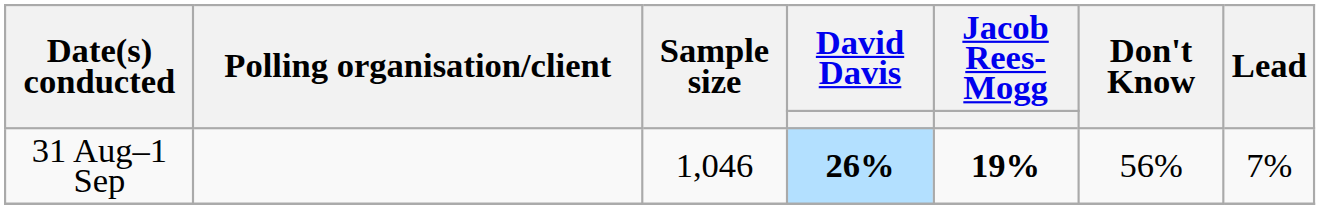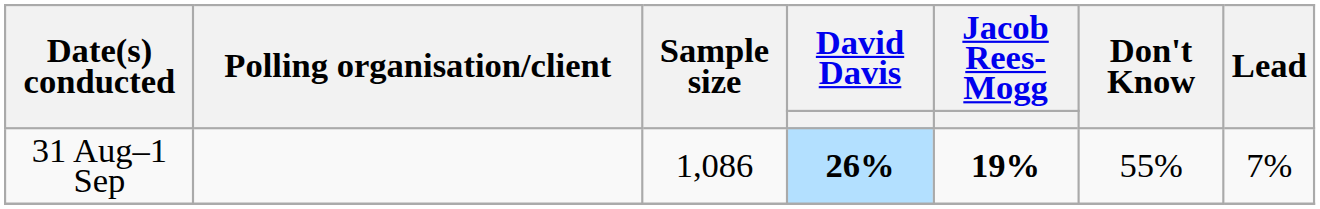(715, 165) 1,046 -> (715, 165) 1,086
(1151, 165) 56% -> (1151, 165) 55%
